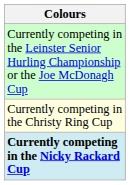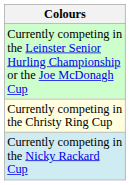(64, 156) bold -> (65, 156) normal
